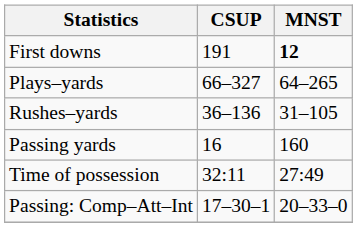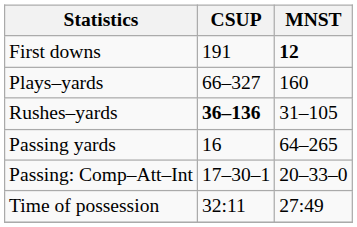(309, 82) 64–265 -> (294, 82) 160
(231, 113) normal -> (231, 113) bold
(294, 144) 160 -> (309, 144) 64–265
rows swapped: (101, 206) <-> (84, 175)
